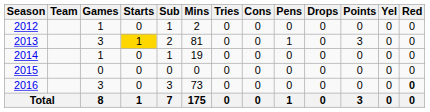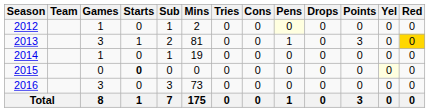(289, 26) no background -> (289, 26) lightyellow background
(139, 41) gold background -> (139, 41) no background
(412, 41) no background -> (412, 41) gold background
(139, 71) normal -> (139, 71) bold
(389, 71) no background -> (389, 71) lightyellow background
(412, 85) bold -> (412, 85) normal
